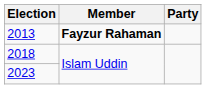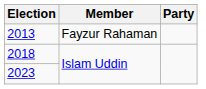(111, 34) bold -> (109, 34) normal
